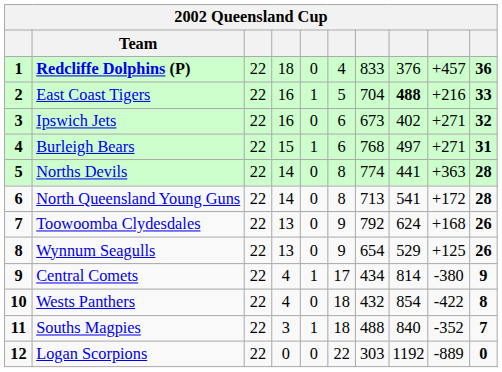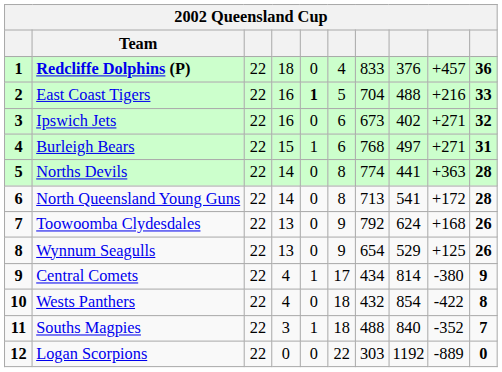(314, 95) normal -> (314, 95) bold
(408, 95) bold -> (408, 95) normal
